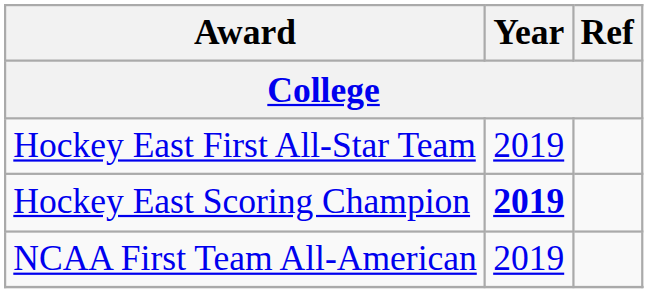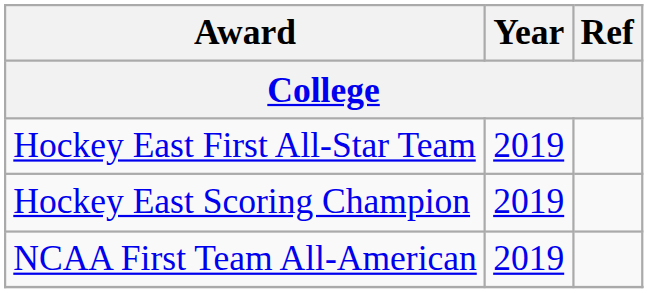(529, 201) bold -> (529, 201) normal
